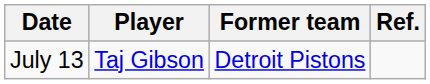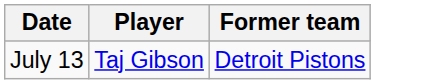- column: (398, 22)
